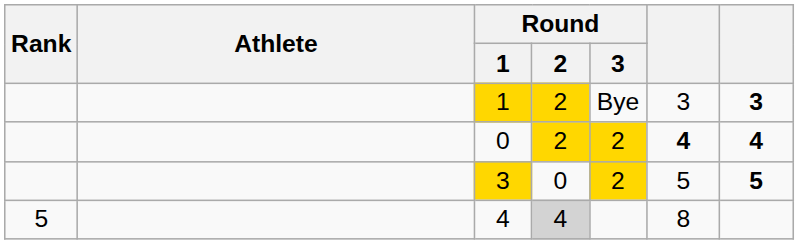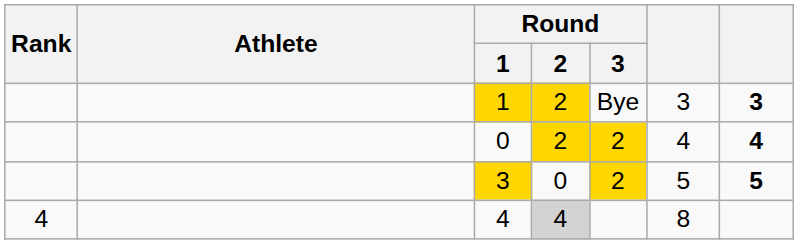(683, 141) bold -> (683, 141) normal
(41, 219) 5 -> (41, 219) 4
